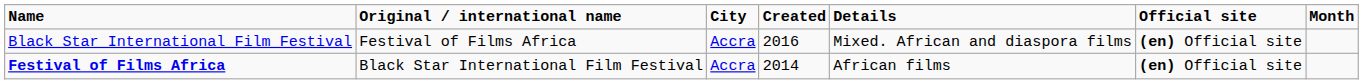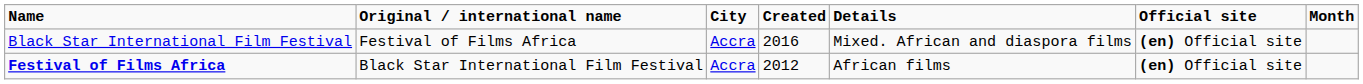(781, 66) 2014 -> (781, 66) 2012
